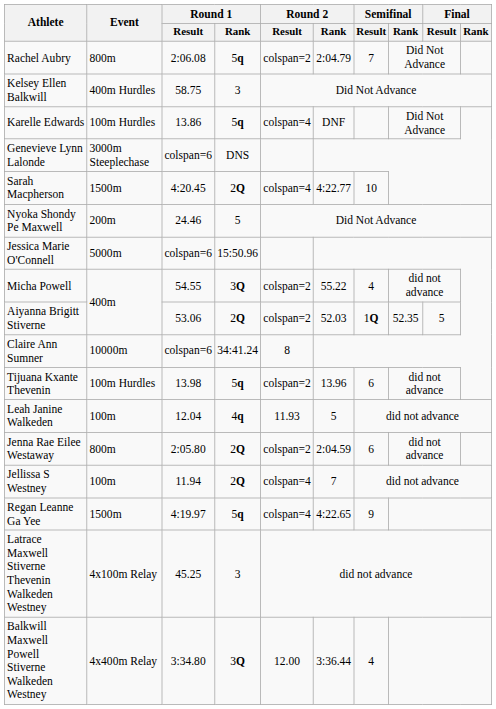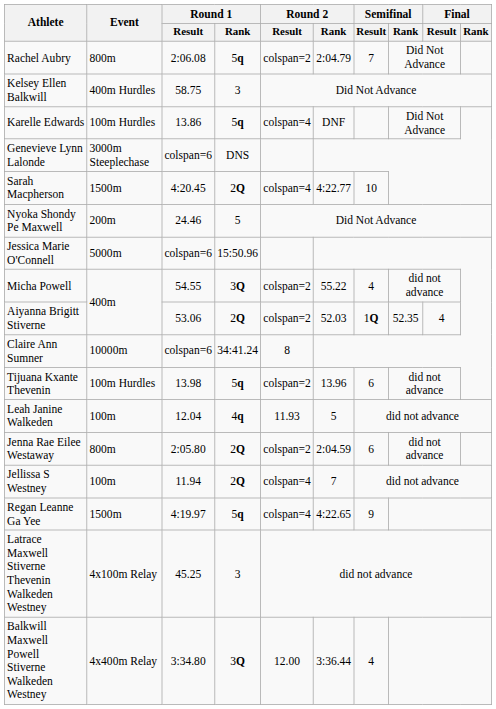(442, 318) 5 -> (442, 318) 4
